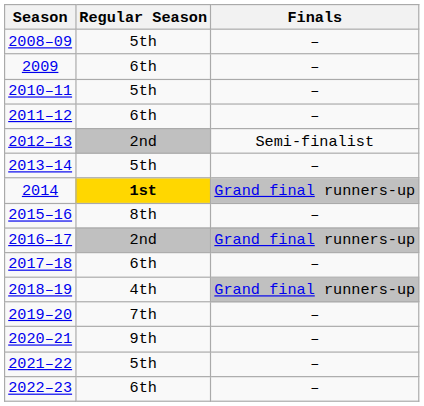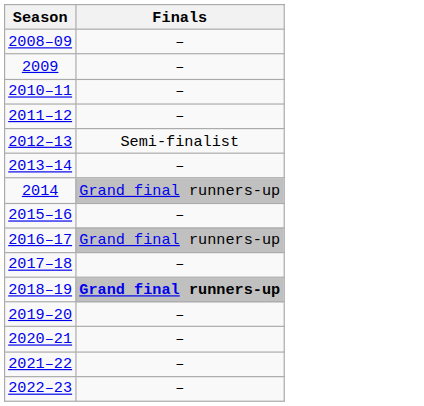- column: (143, 17)
(315, 290) normal -> (180, 290) bold
